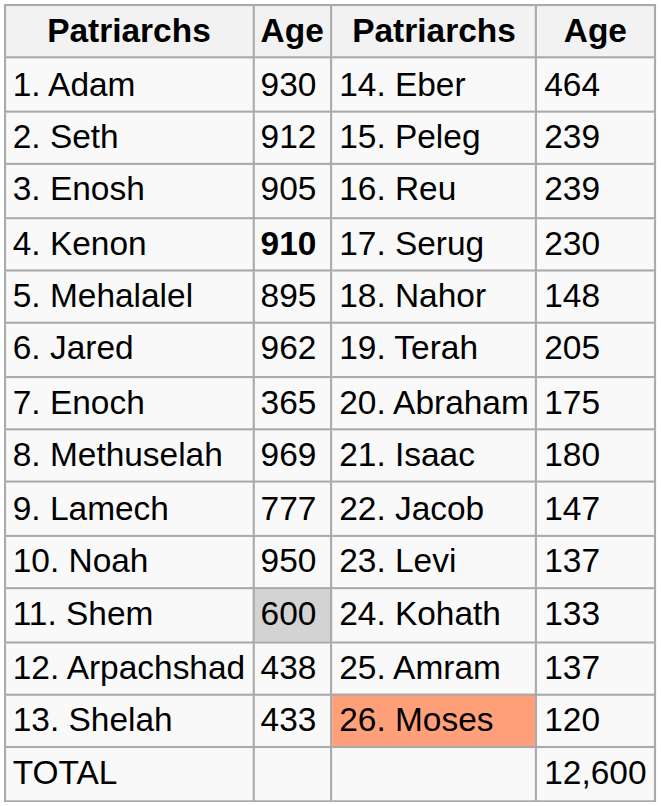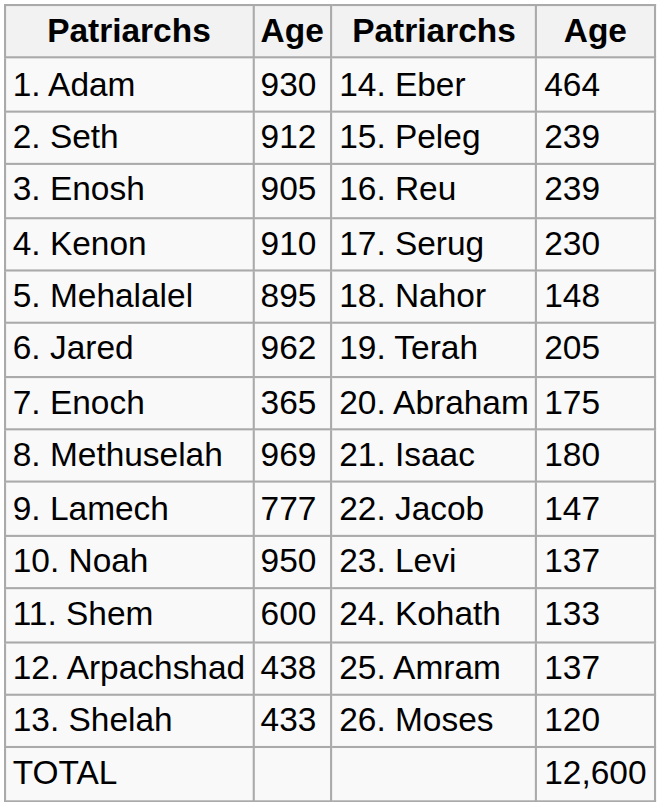(288, 243) bold -> (288, 243) normal
(288, 614) lightgrey background -> (288, 614) no background
(416, 720) lightsalmon background -> (416, 720) no background
